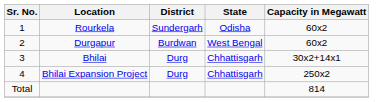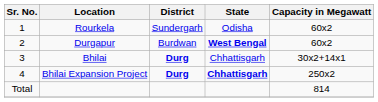(235, 43) normal -> (237, 43) bold
(177, 58) normal -> (177, 58) bold
(177, 74) normal -> (177, 74) bold
(235, 74) normal -> (237, 74) bold
